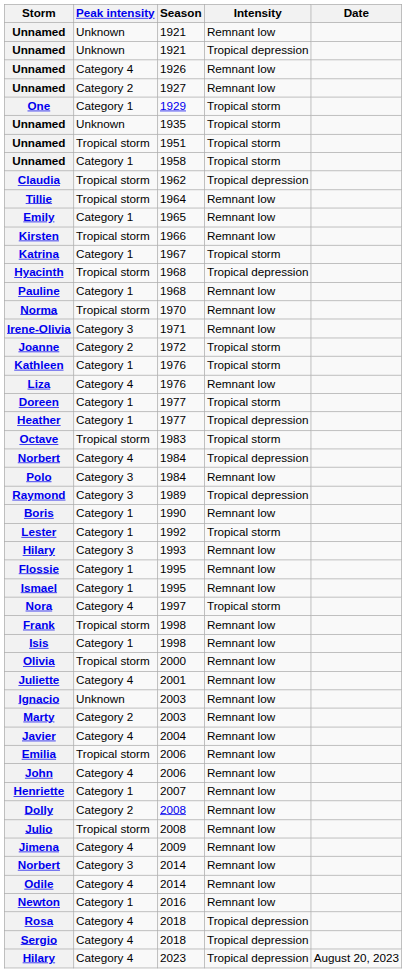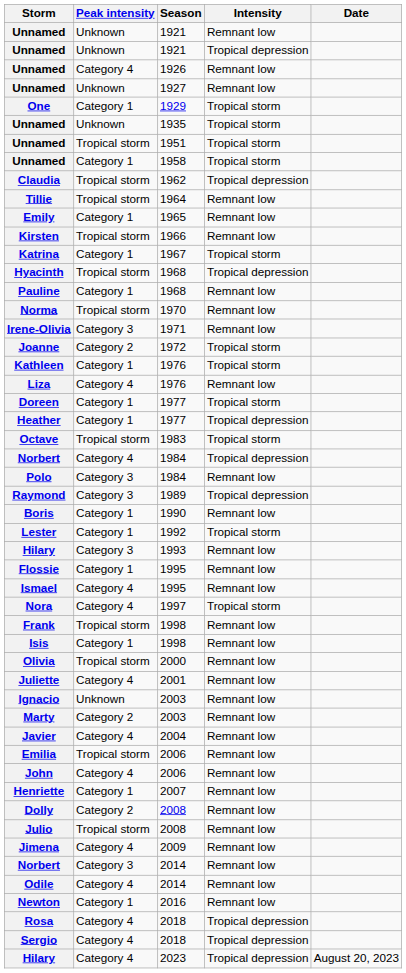(105, 87) Category 2 -> (100, 87) Unknown
(105, 587) Category 1 -> (105, 587) Category 4
